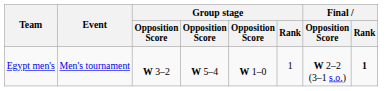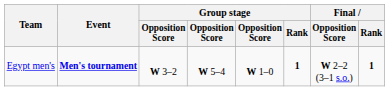(95, 66) normal -> (98, 66) bold
(290, 66) normal -> (297, 66) bold
